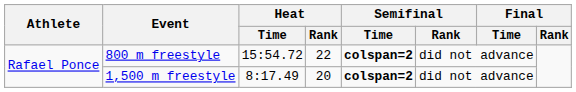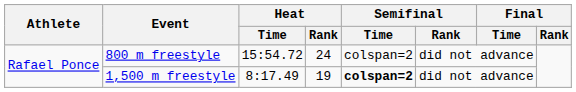(323, 55) 22 -> (323, 55) 24
(378, 55) bold -> (378, 55) normal
(323, 77) 20 -> (323, 77) 19
